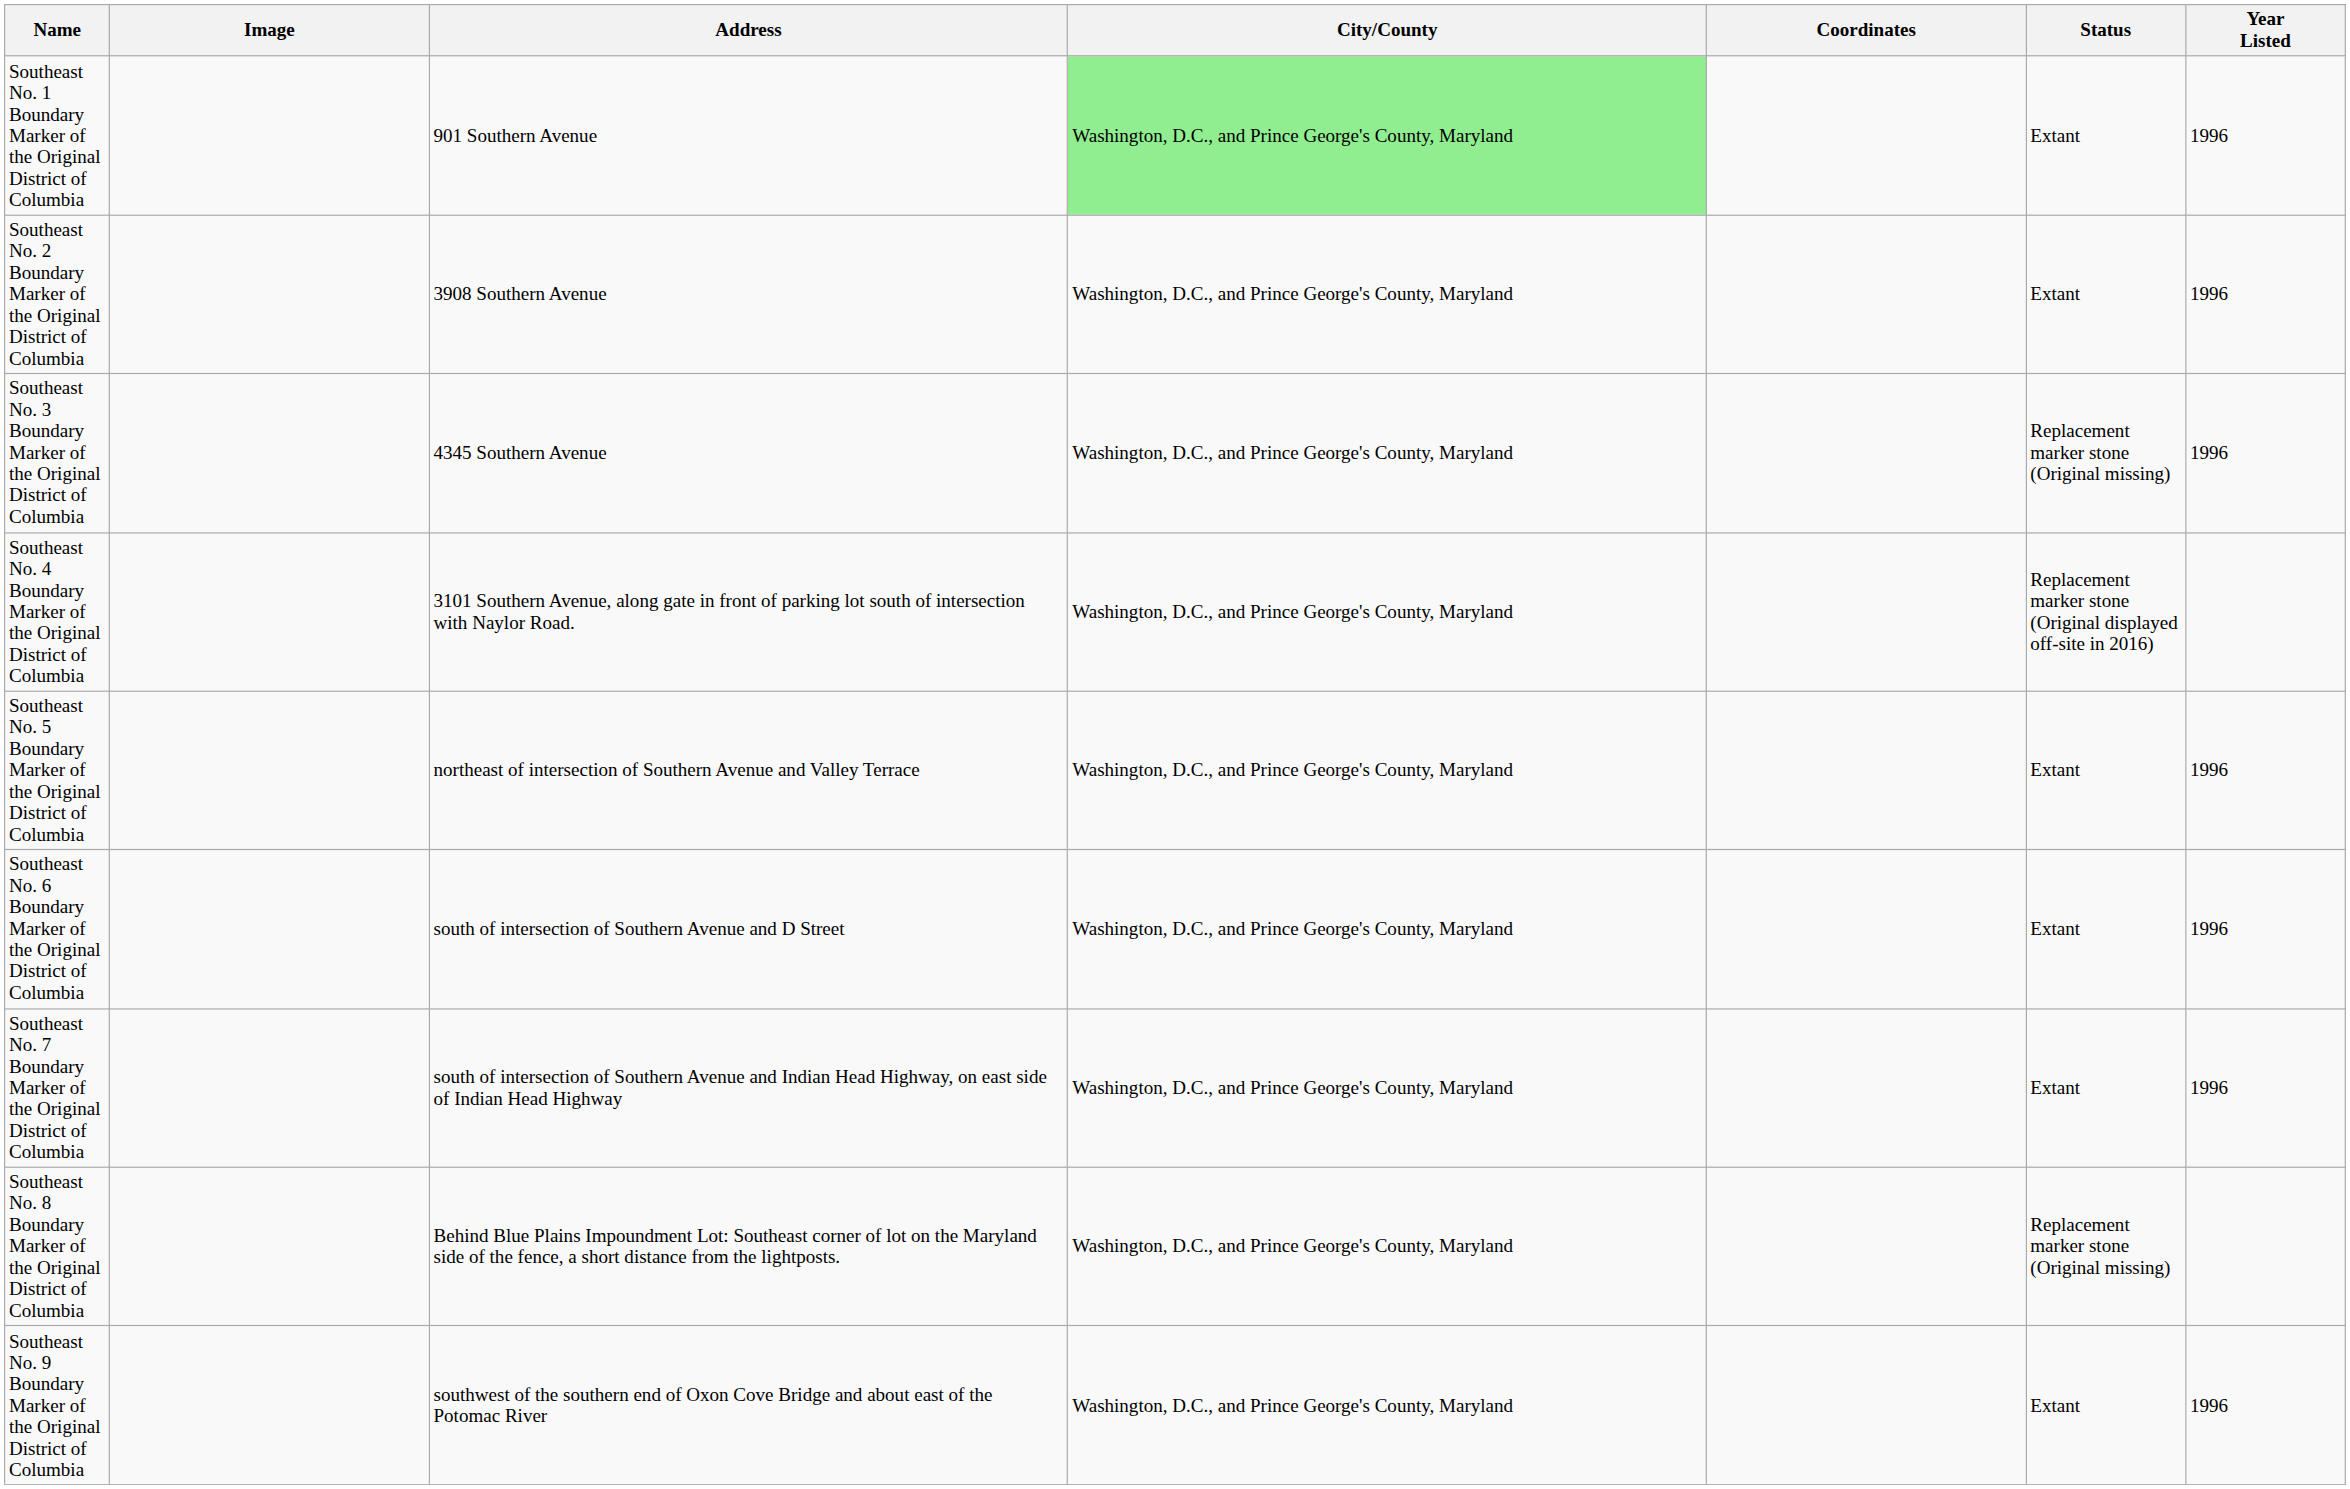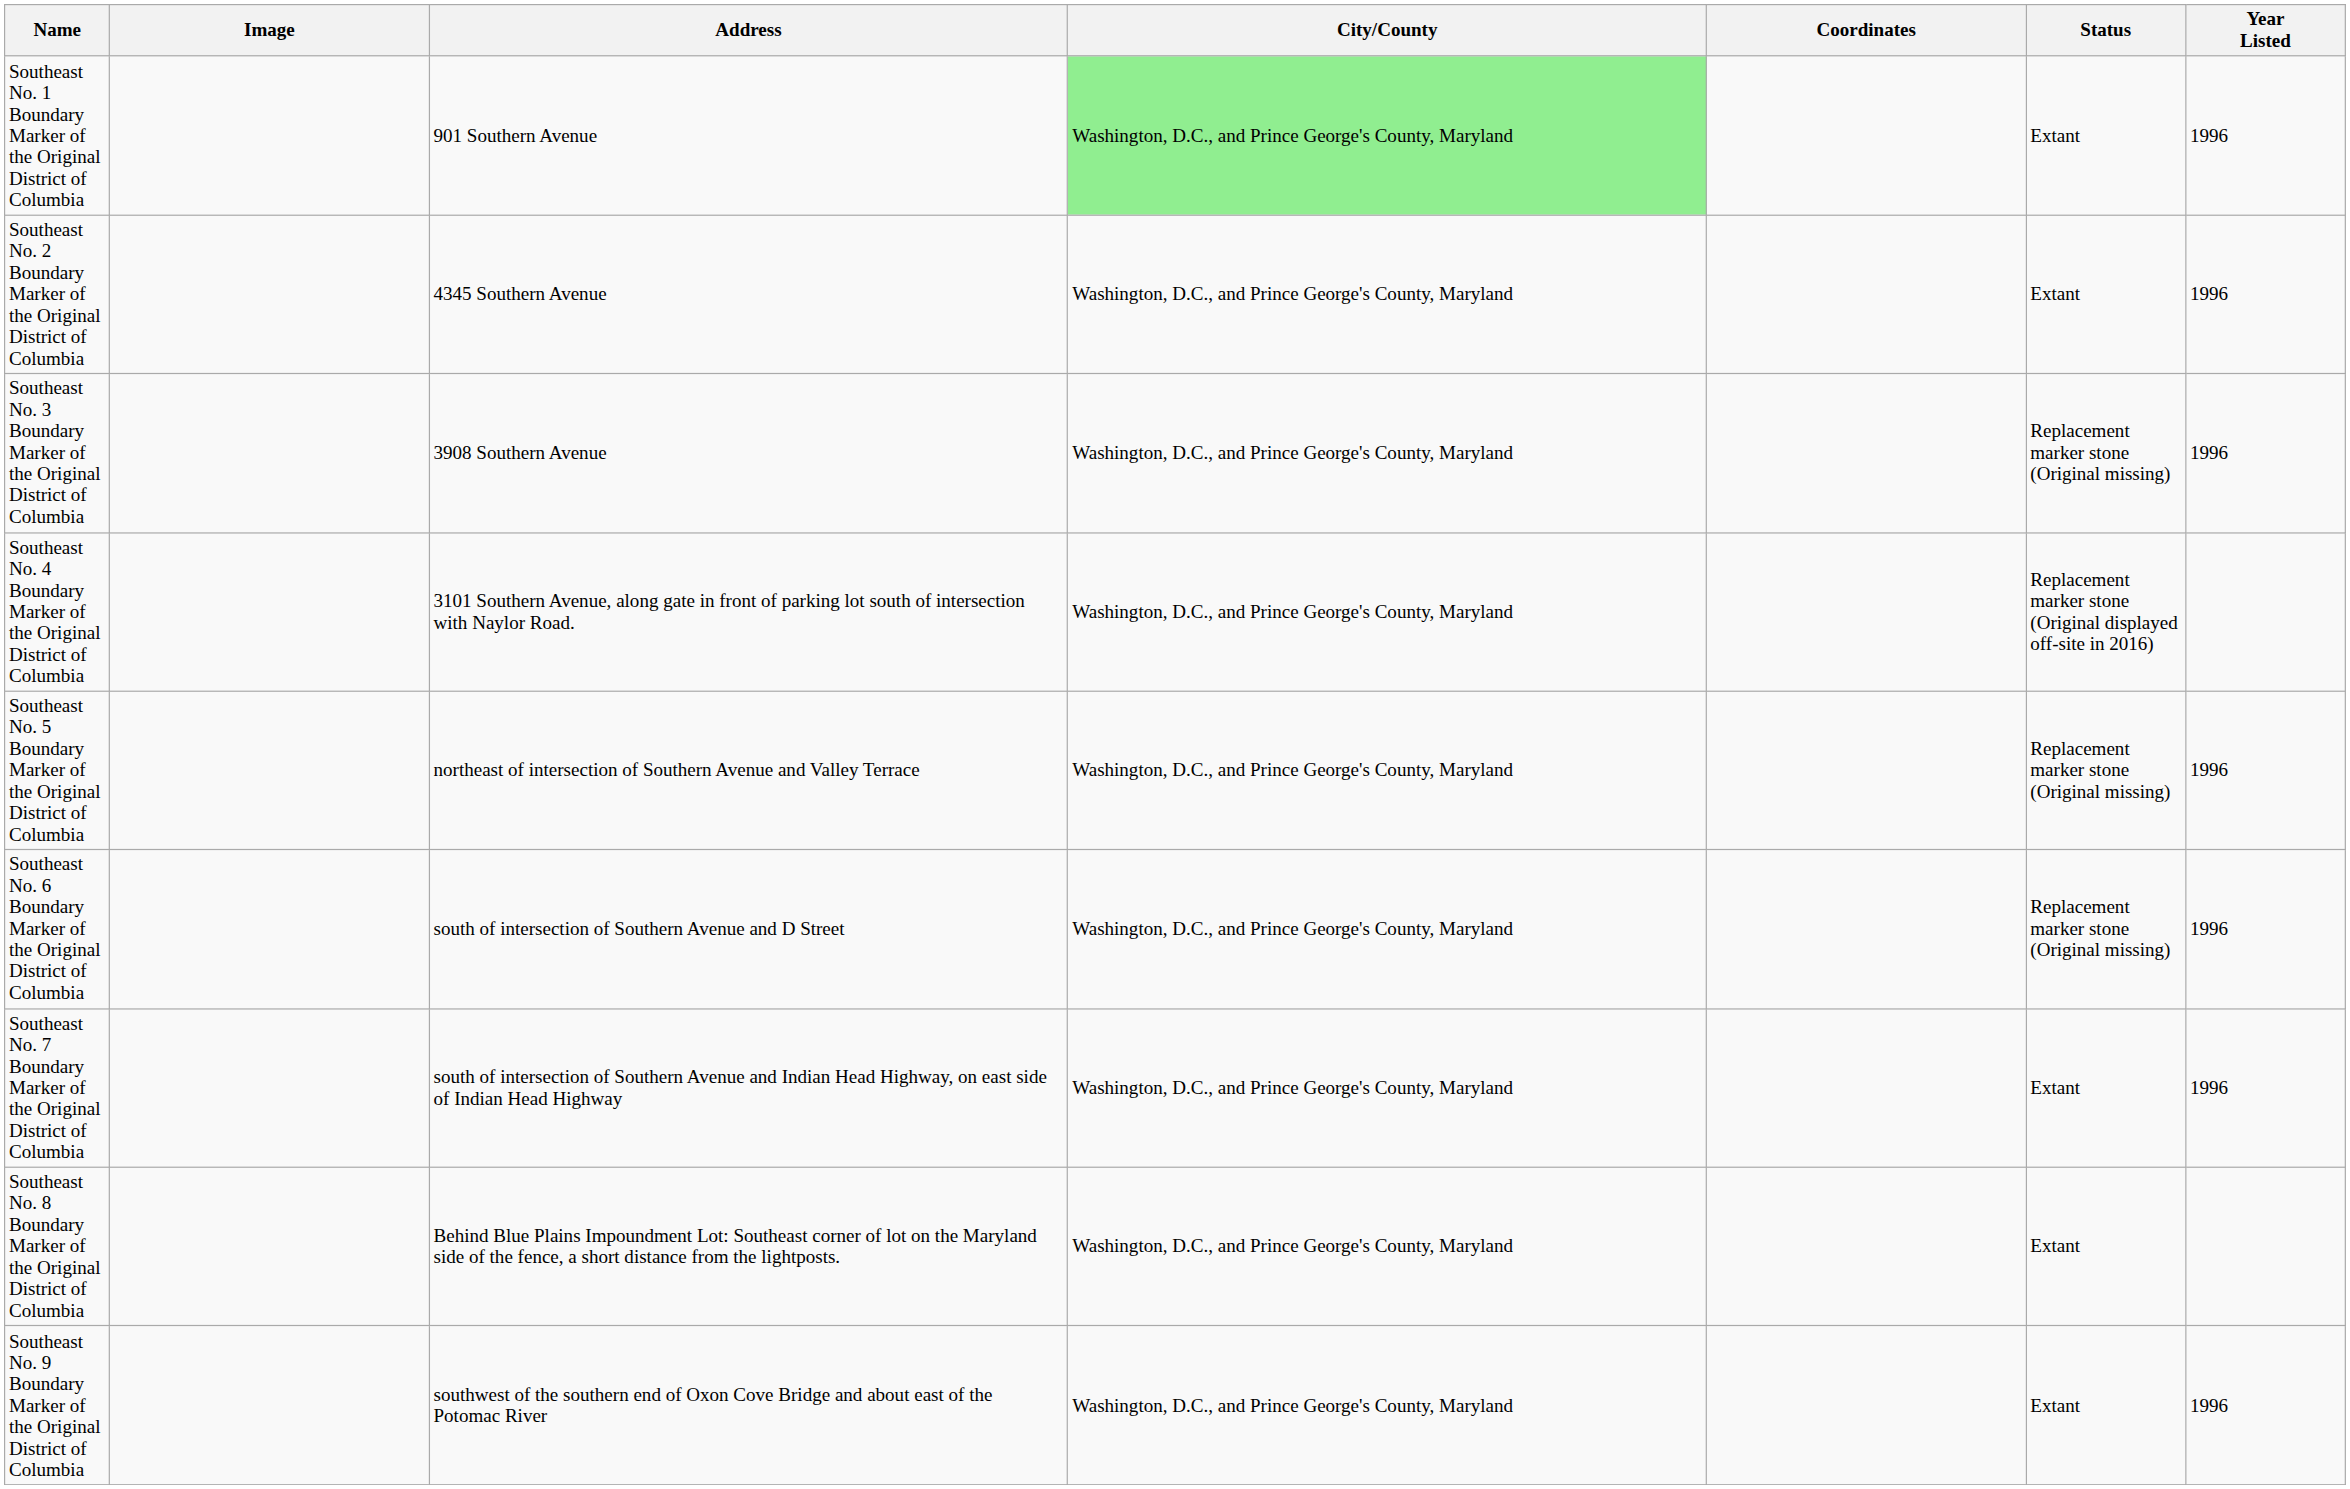(520, 294) 3908 Southern Avenue -> (520, 294) 4345 Southern Avenue
(520, 452) 4345 Southern Avenue -> (520, 452) 3908 Southern Avenue
(2055, 770) Extant -> (2100, 770) Replacement marker stone (Original missing)
(2055, 929) Extant -> (2100, 929) Replacement marker stone (Original missing)
(2100, 1246) Replacement marker stone (Original missing) -> (2055, 1246) Extant
